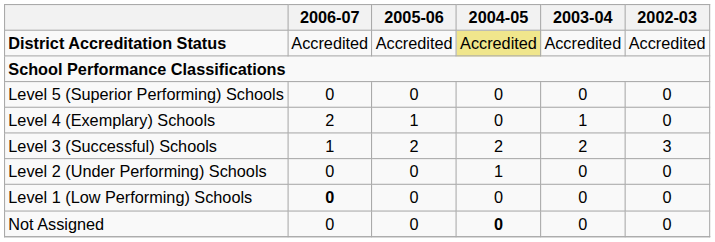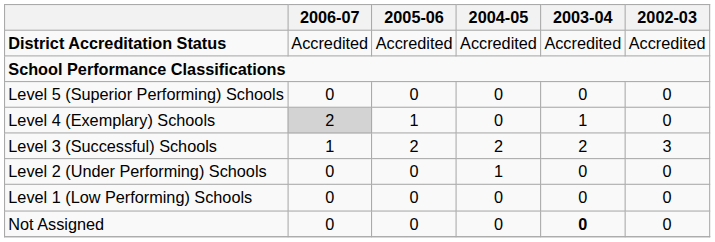(498, 43) khaki background -> (498, 43) no background
(330, 121) no background -> (330, 121) lightgrey background
(330, 198) bold -> (330, 198) normal
(498, 224) bold -> (498, 224) normal
(583, 224) normal -> (583, 224) bold
